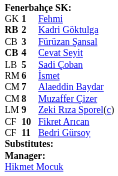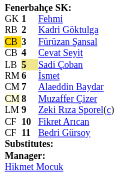(11, 30) bold -> (11, 30) normal
(11, 42) no background -> (11, 42) gold background
(11, 53) bold -> (11, 53) normal
(24, 64) no background -> (24, 64) khaki background
(12, 98) no background -> (12, 98) lightyellow background
